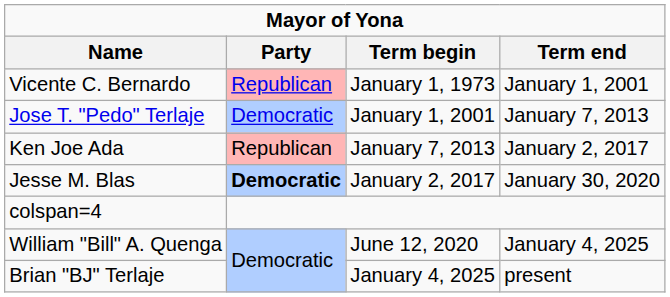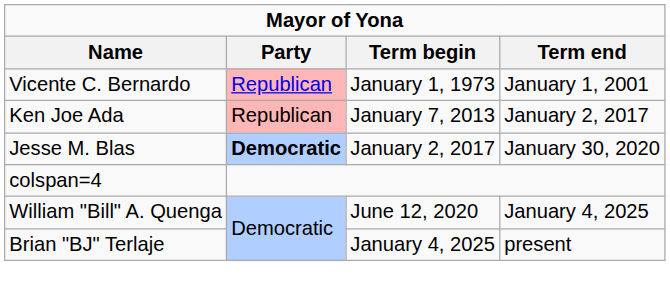- row: (107, 116)
